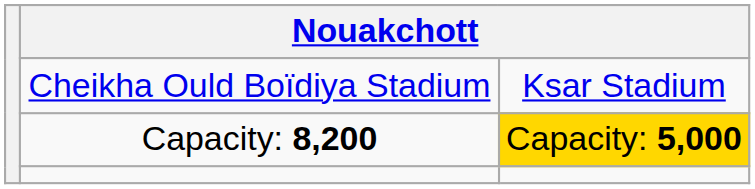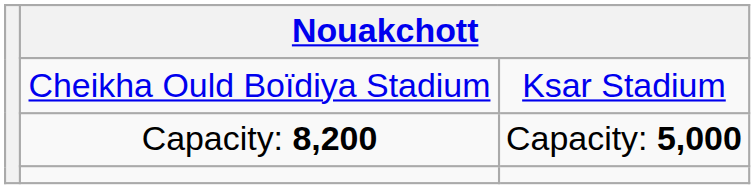(624, 138) gold background -> (624, 138) no background
